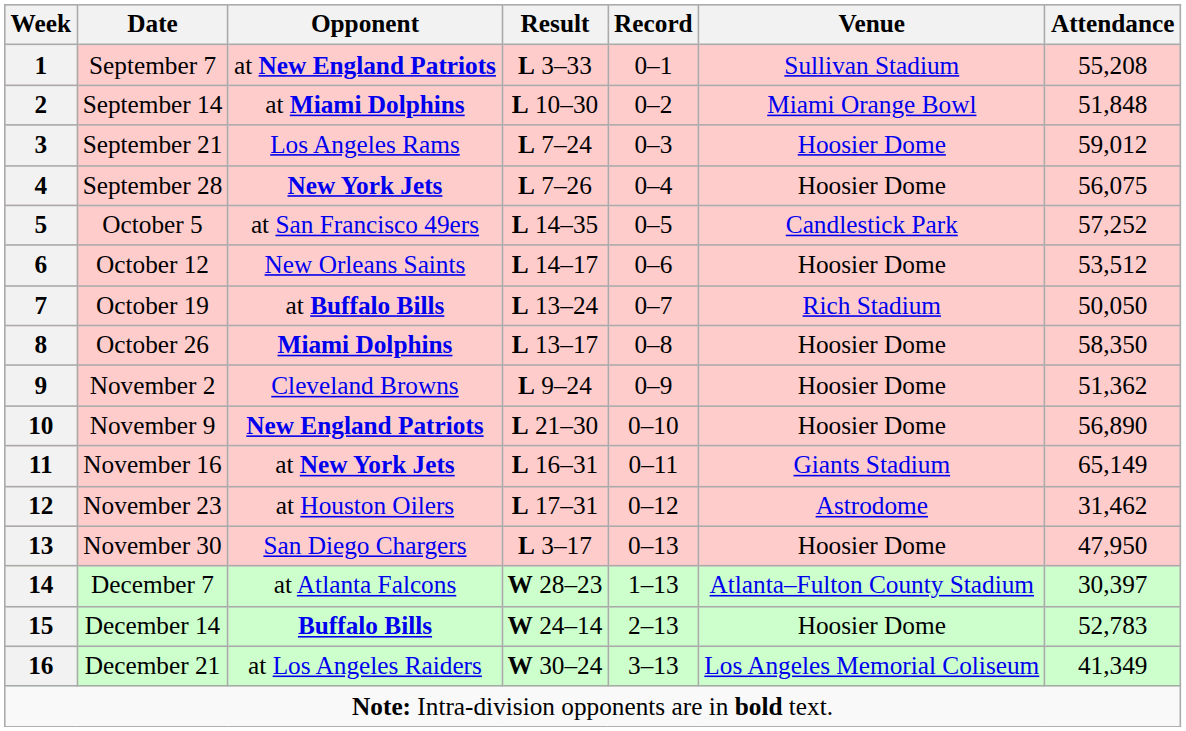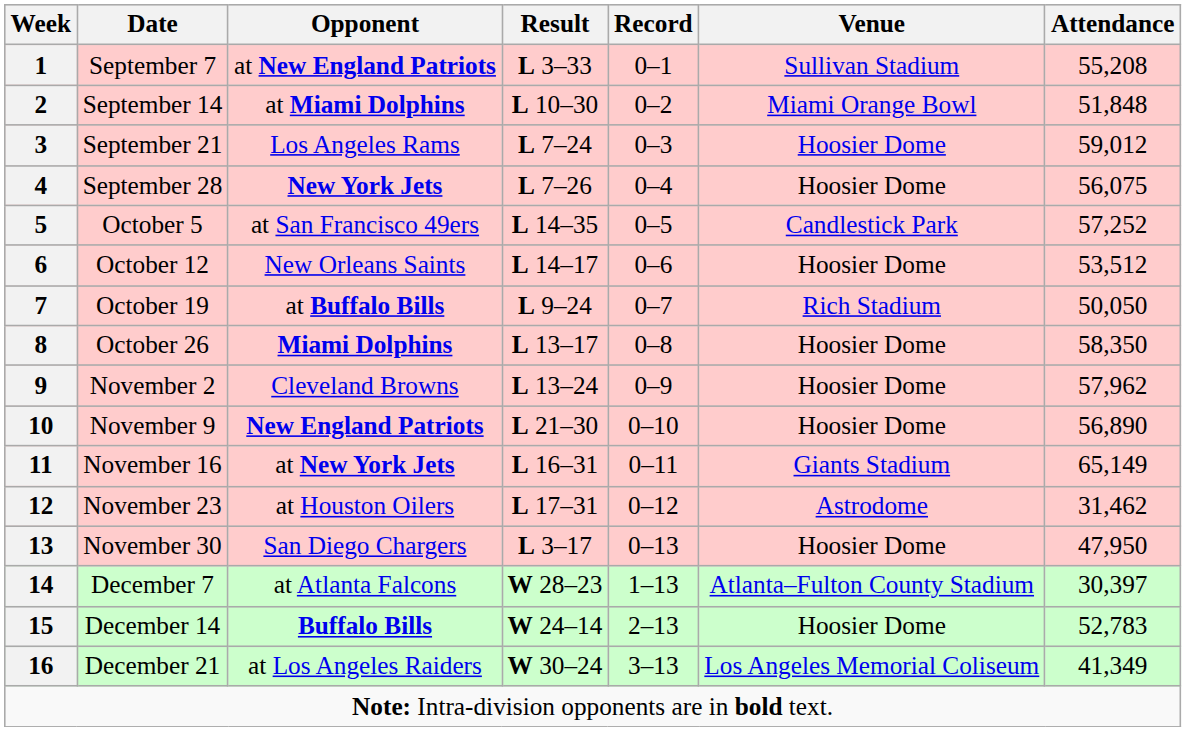(555, 305) L 13–24 -> (555, 305) L 9–24
(555, 385) L 9–24 -> (555, 385) L 13–24
(1113, 385) 51,362 -> (1113, 385) 57,962
